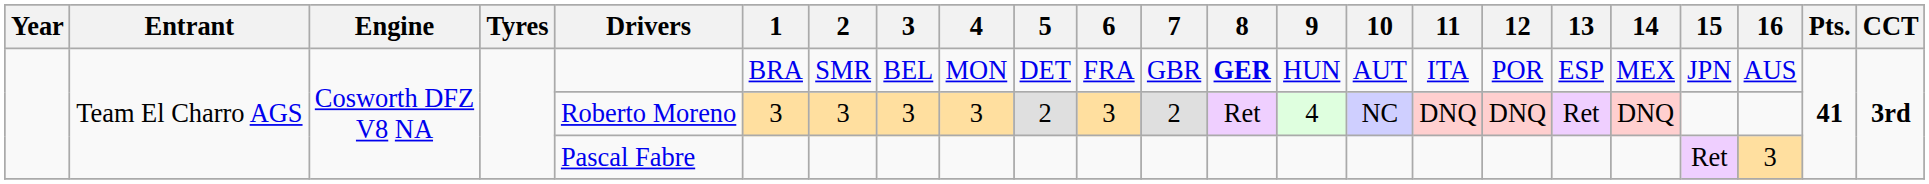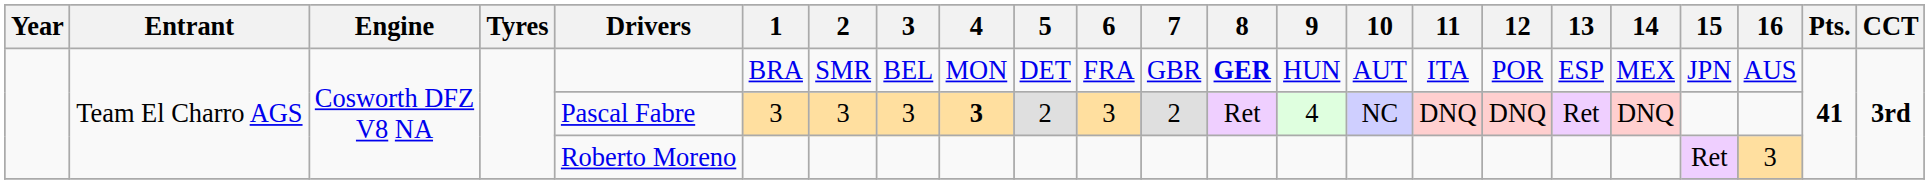(649, 113) Roberto Moreno -> (628, 113) Pascal Fabre
(976, 113) normal -> (976, 113) bold
(628, 157) Pascal Fabre -> (649, 157) Roberto Moreno
